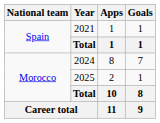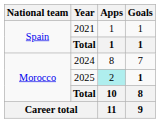(112, 77) no background -> (112, 77) paleturquoise background
(140, 77) normal -> (140, 77) bold
